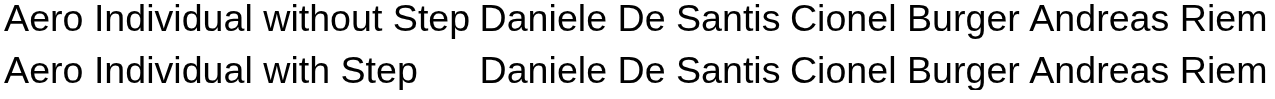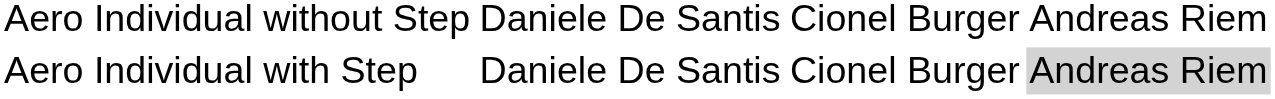(1148, 70) no background -> (1148, 70) lightgrey background
